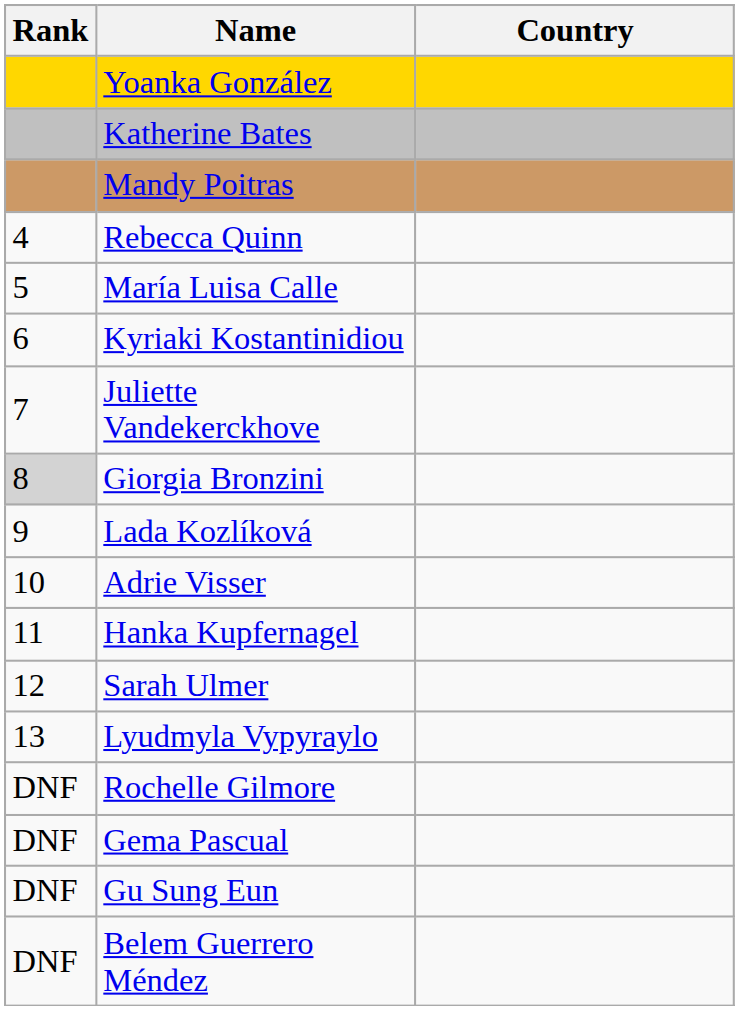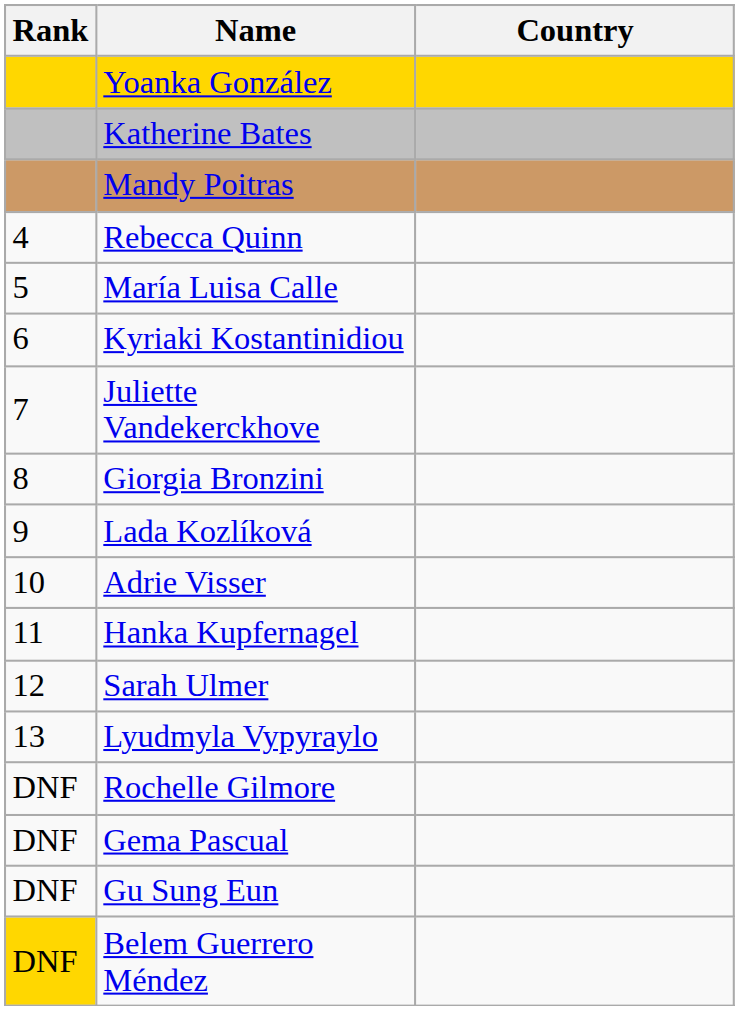(21, 478) lightgrey background -> (21, 478) no background
(45, 960) no background -> (45, 960) gold background
